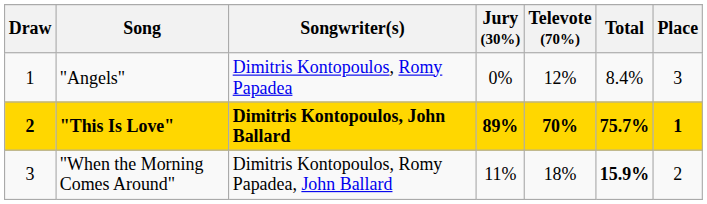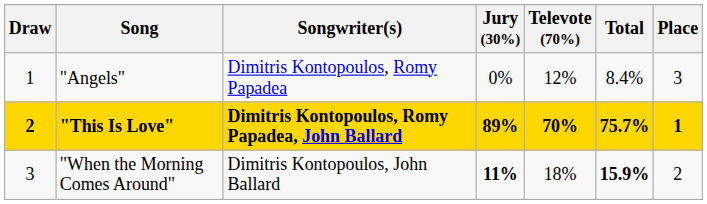(339, 125) Dimitris Kontopoulos, John Ballard -> (338, 125) Dimitris Kontopoulos, Romy Papadea, John Ballard
(337, 174) Dimitris Kontopoulos, Romy Papadea, John Ballard -> (327, 174) Dimitris Kontopoulos, John Ballard
(500, 174) normal -> (500, 174) bold
